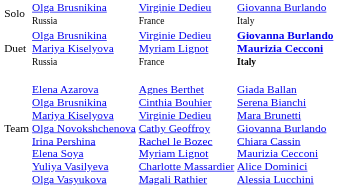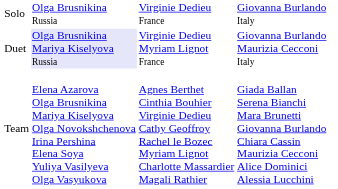(73, 48) no background -> (73, 48) lavender background
(285, 48) bold -> (282, 48) normal
